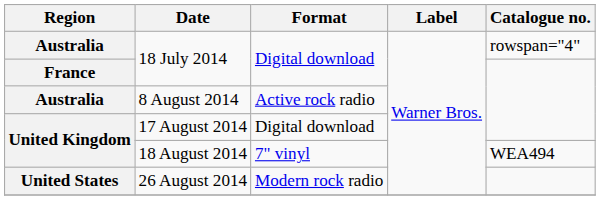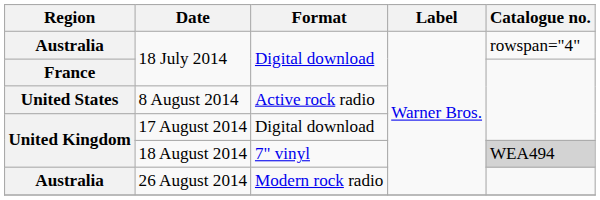(70, 99) Australia -> (70, 99) United States
(522, 153) no background -> (522, 153) lightgrey background
(70, 180) United States -> (70, 180) Australia
